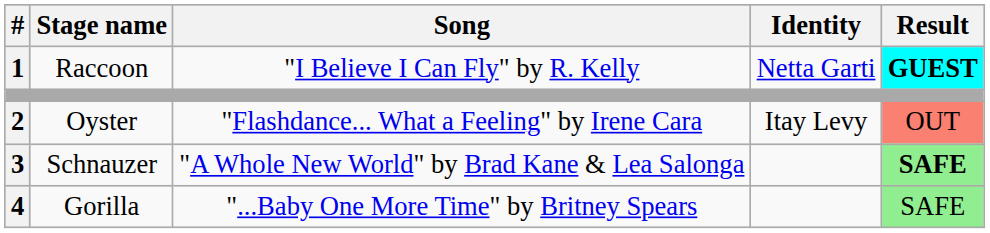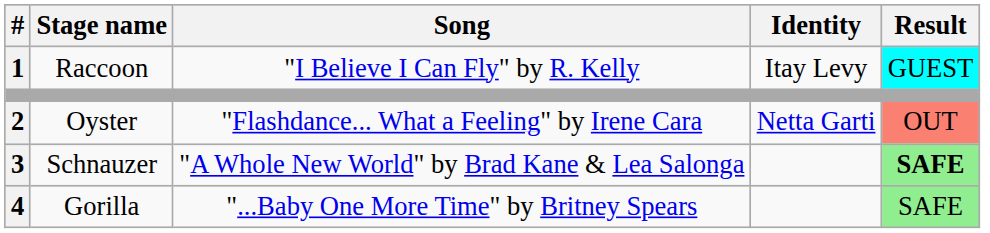(816, 67) Netta Garti -> (816, 67) Itay Levy
(933, 67) bold -> (930, 67) normal
(816, 122) Itay Levy -> (816, 122) Netta Garti
